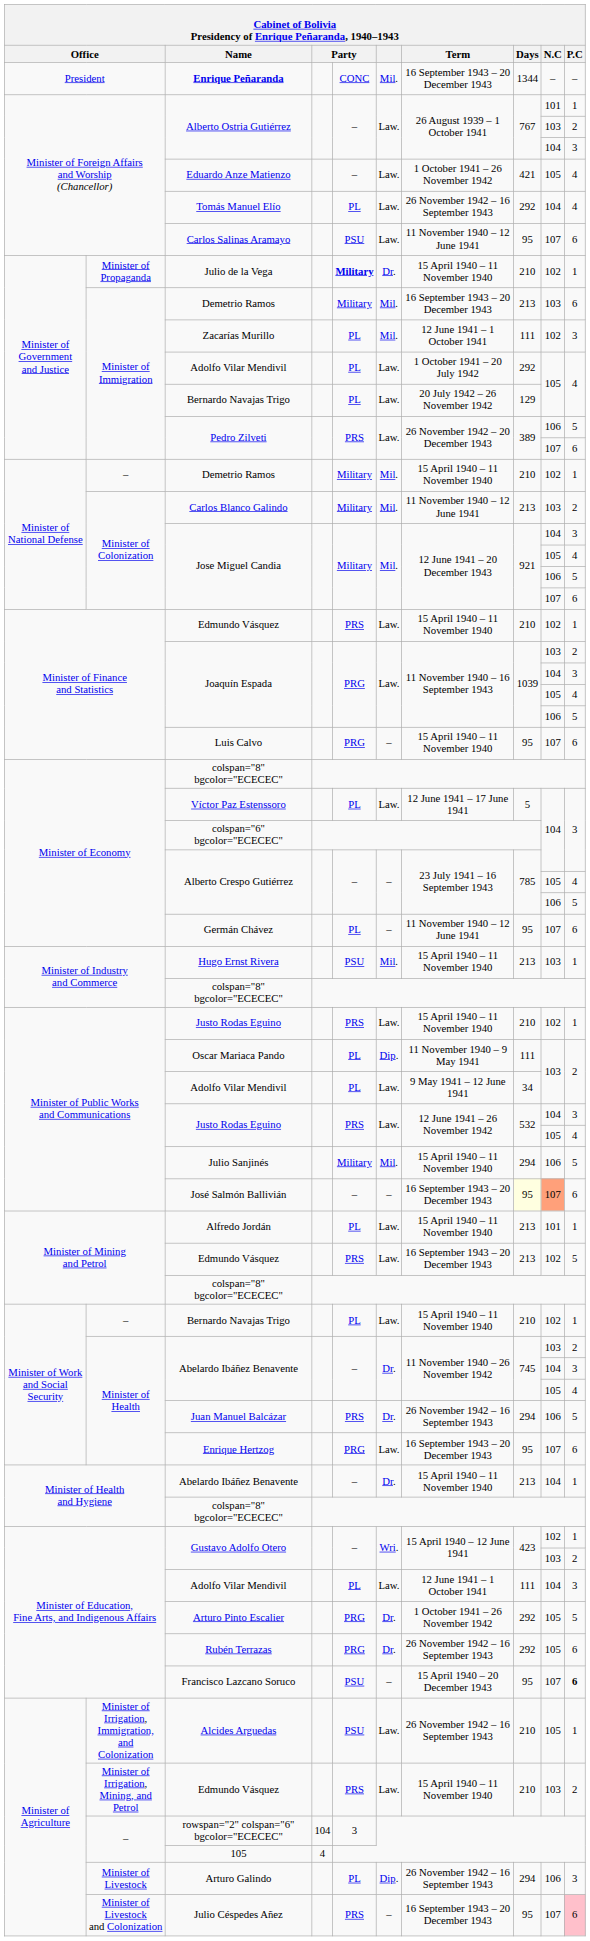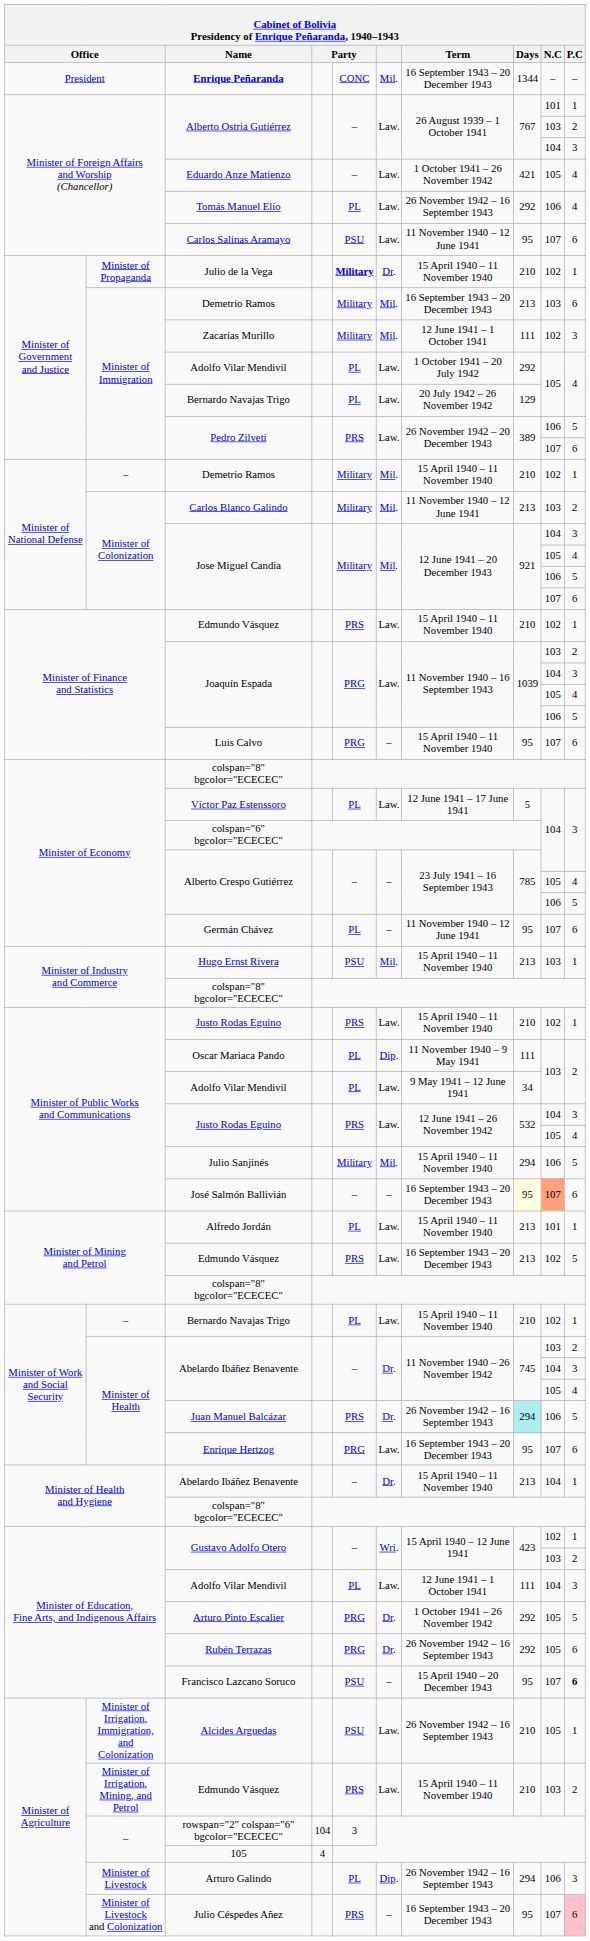(553, 207) 104 -> (553, 207) 106
(354, 335) PL -> (354, 335) Military
(527, 1417) no background -> (527, 1417) paleturquoise background
